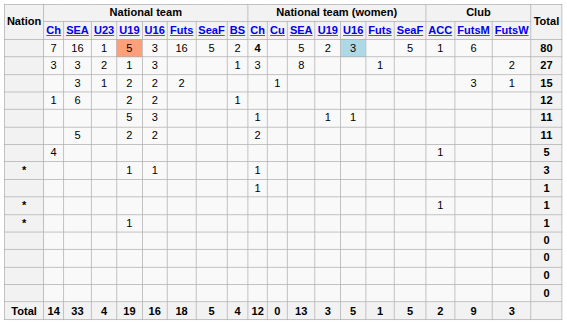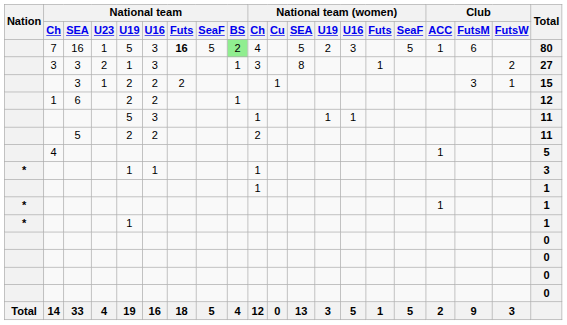(129, 48) lightsalmon background -> (129, 48) no background
(182, 48) normal -> (182, 48) bold
(238, 48) no background -> (238, 48) lightgreen background
(258, 48) bold -> (258, 48) normal
(353, 48) lightblue background -> (353, 48) no background
